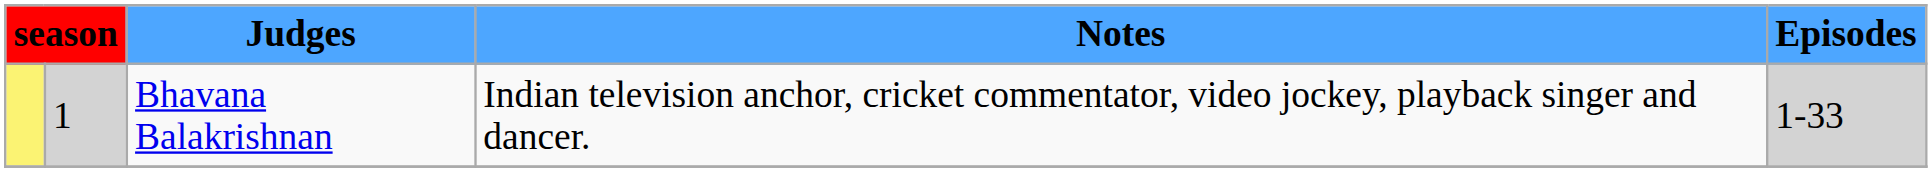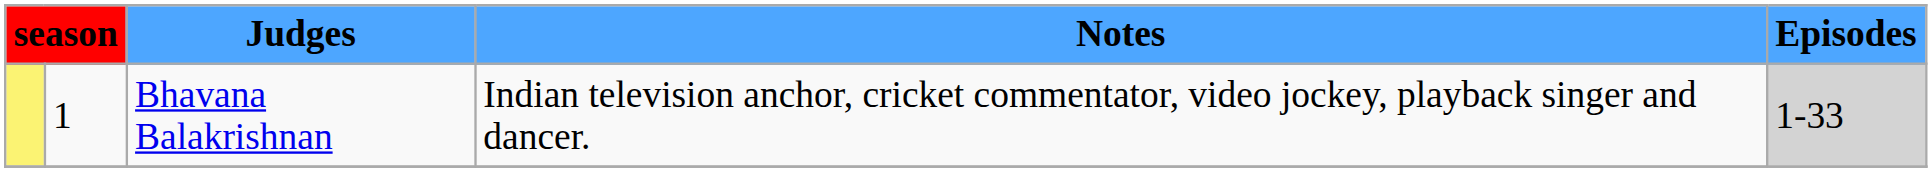(62, 114) lightgrey background -> (62, 114) no background
